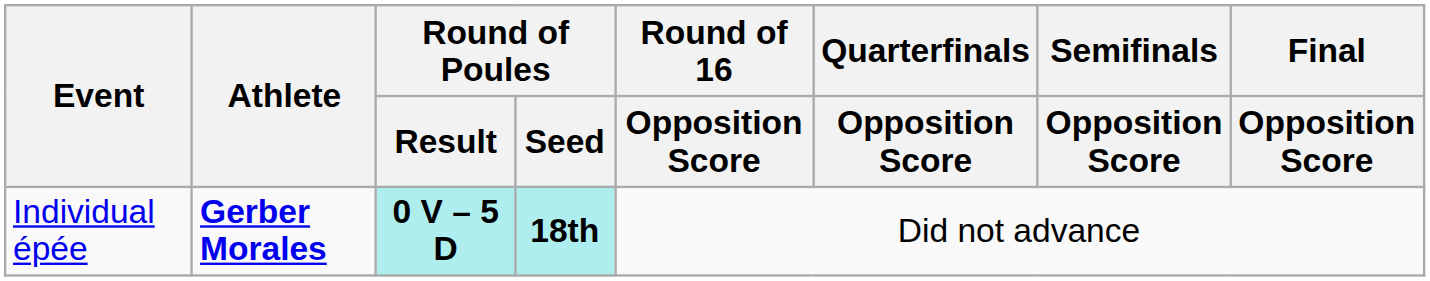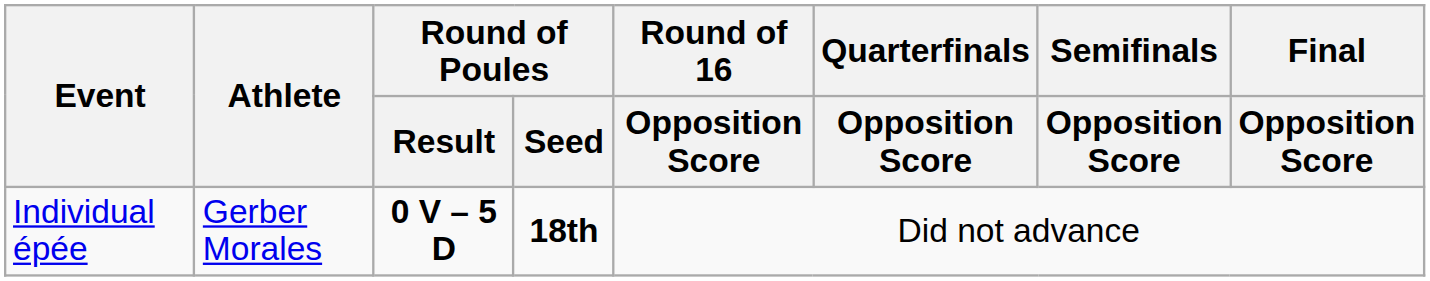(263, 231) bold -> (262, 231) normal
(446, 231) paleturquoise background -> (444, 231) no background
(565, 231) paleturquoise background -> (564, 231) no background
